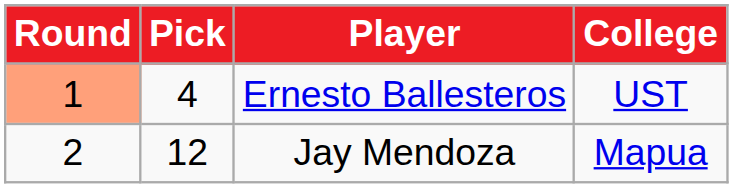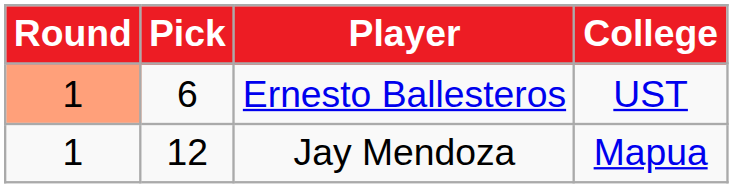(187, 93) 4 -> (187, 93) 6
(73, 152) 2 -> (73, 152) 1
